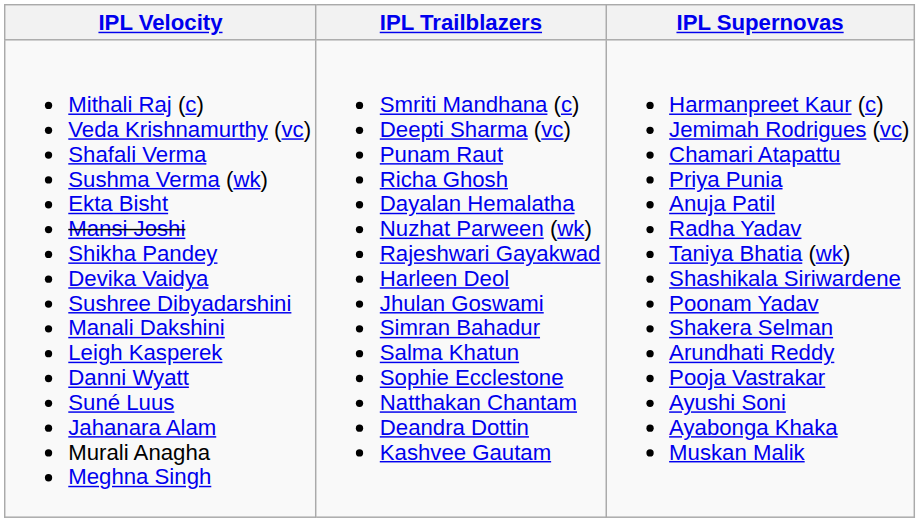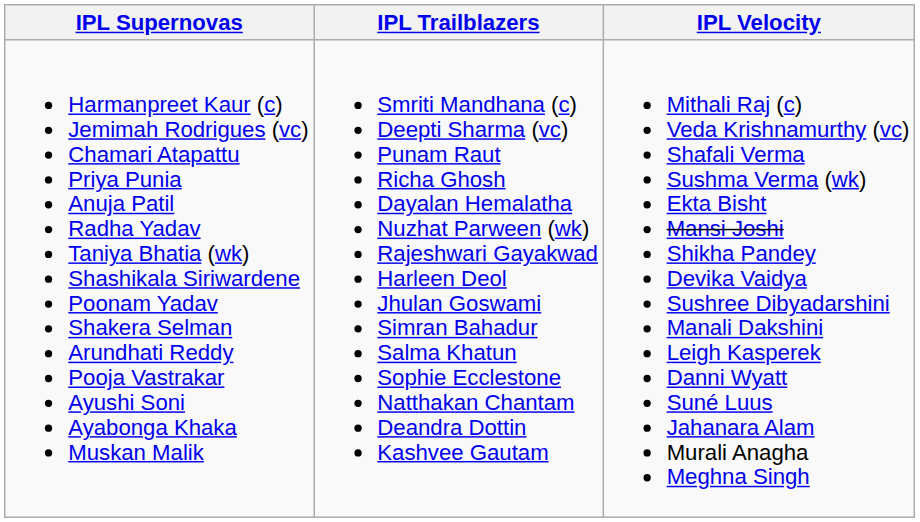columns swapped: (760, 22) <-> (160, 22)
